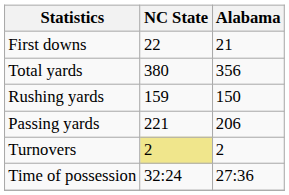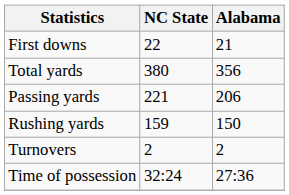rows swapped: (56, 97) <-> (54, 123)
(148, 150) khaki background -> (148, 150) no background
